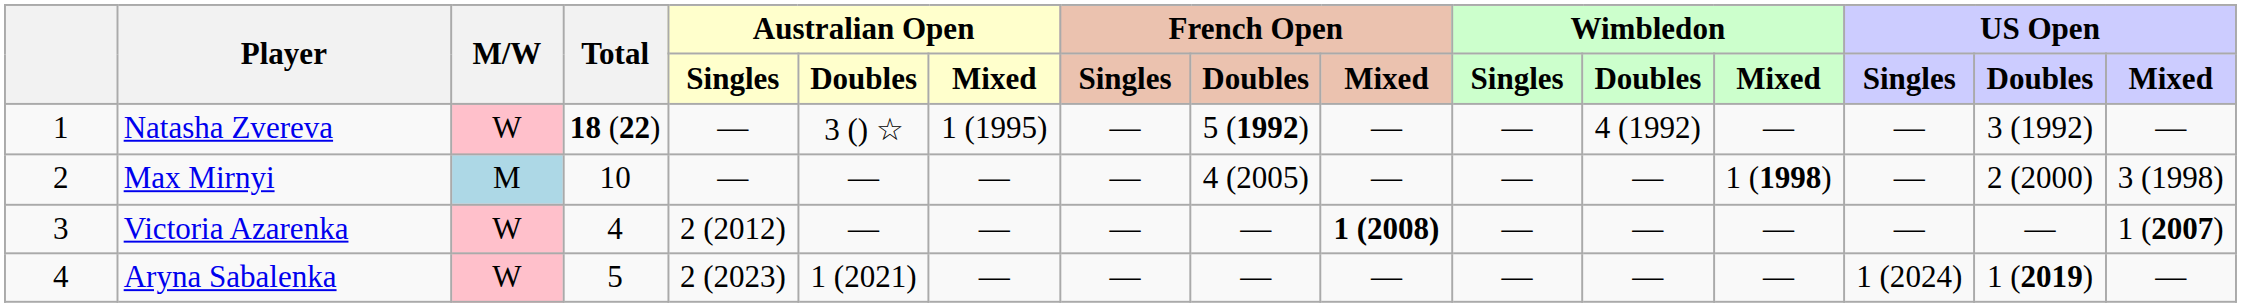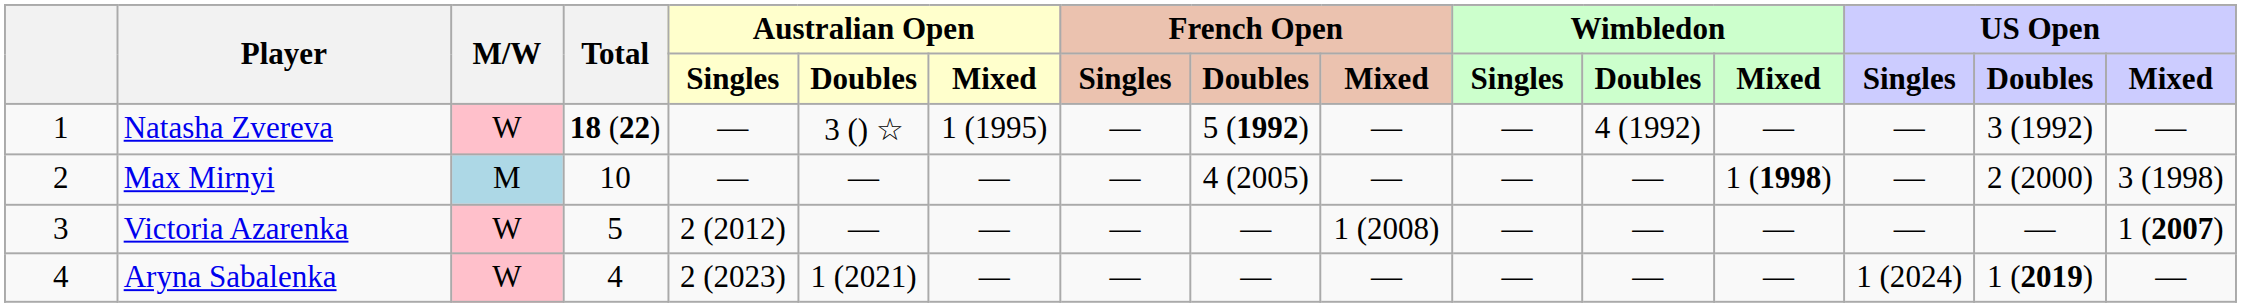(615, 227) 4 -> (615, 227) 5
(1386, 227) bold -> (1386, 227) normal
(615, 277) 5 -> (615, 277) 4
